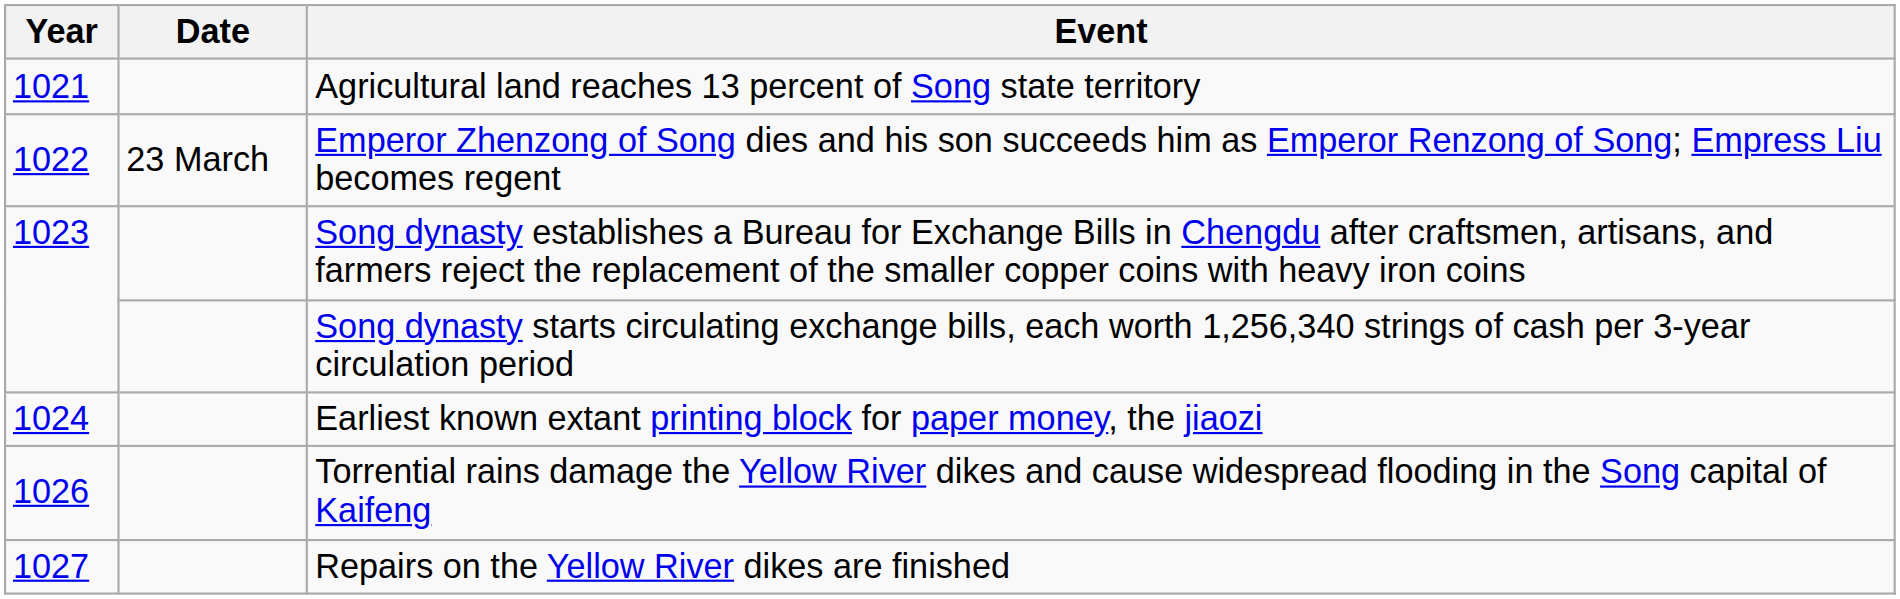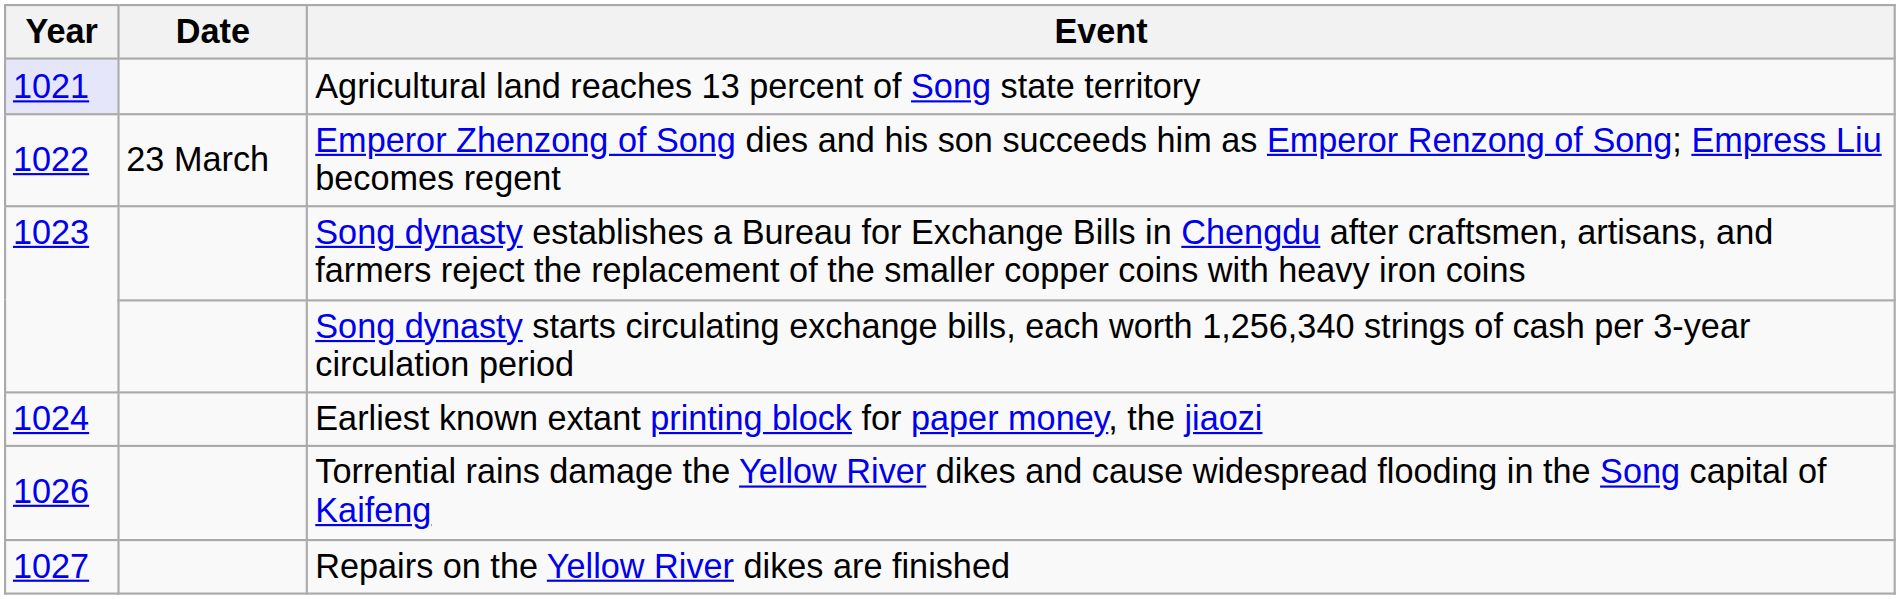(51, 85) no background -> (51, 85) lavender background
